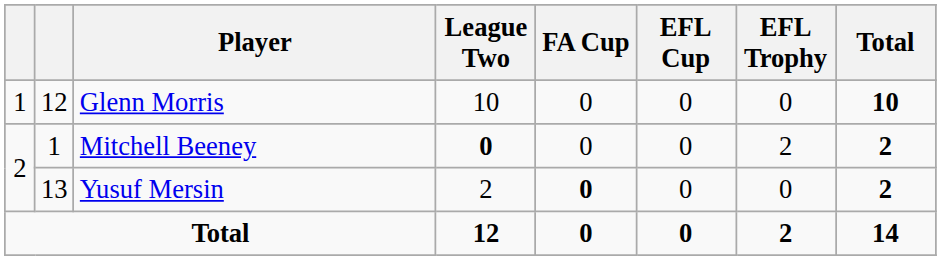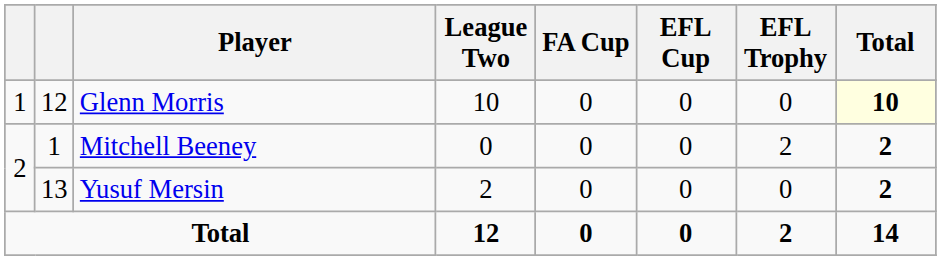(885, 101) no background -> (885, 101) lightyellow background
(486, 145) bold -> (486, 145) normal
(586, 189) bold -> (586, 189) normal
